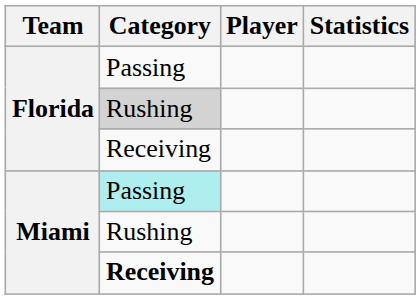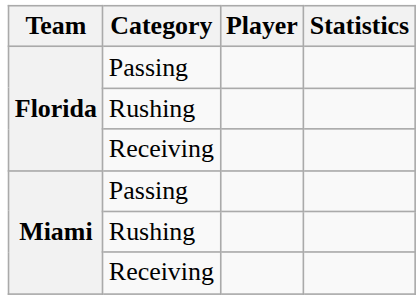(149, 108) lightgrey background -> (152, 108) no background
(146, 190) paleturquoise background -> (148, 190) no background
(160, 272) bold -> (161, 272) normal
